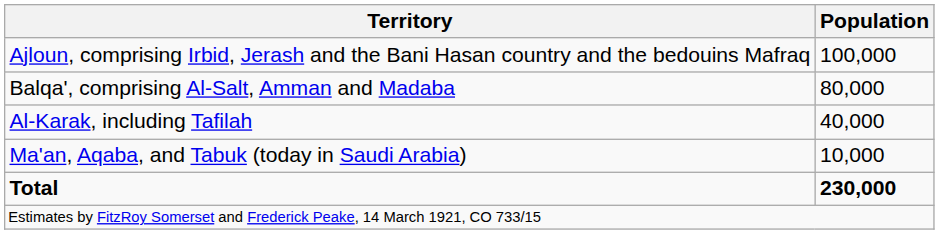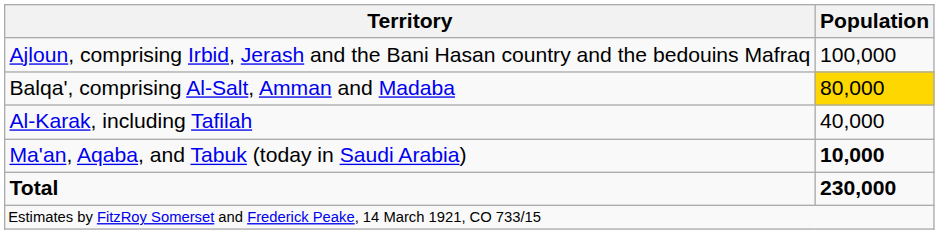(852, 88) no background -> (852, 88) gold background
(852, 155) normal -> (852, 155) bold
